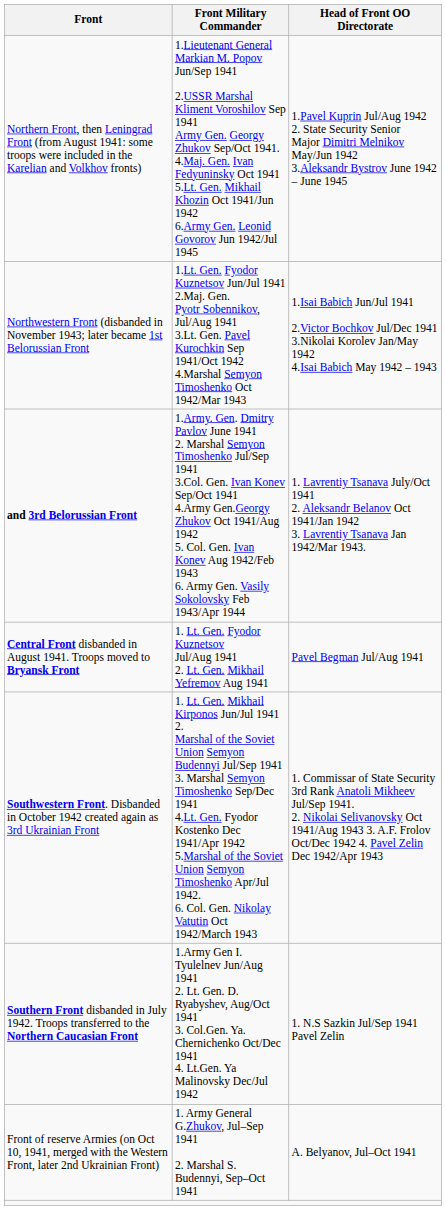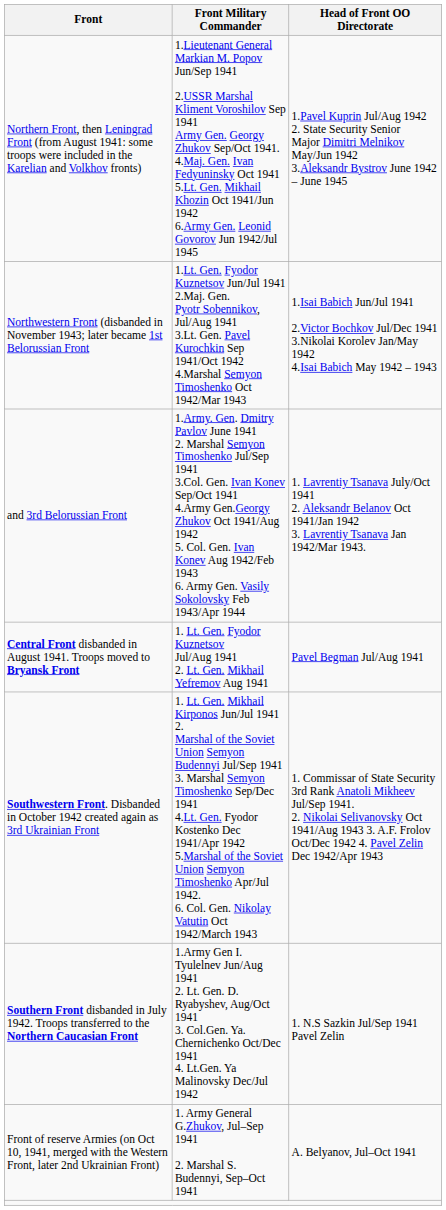(72, 515) bold -> (67, 515) normal
